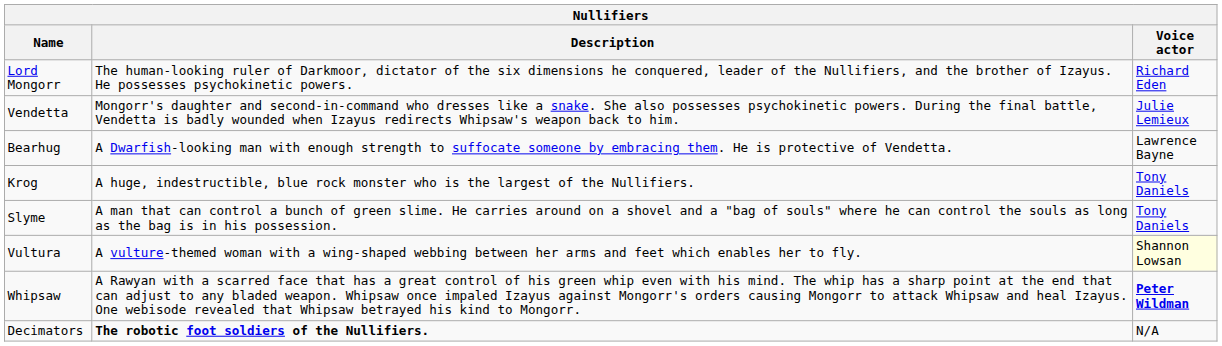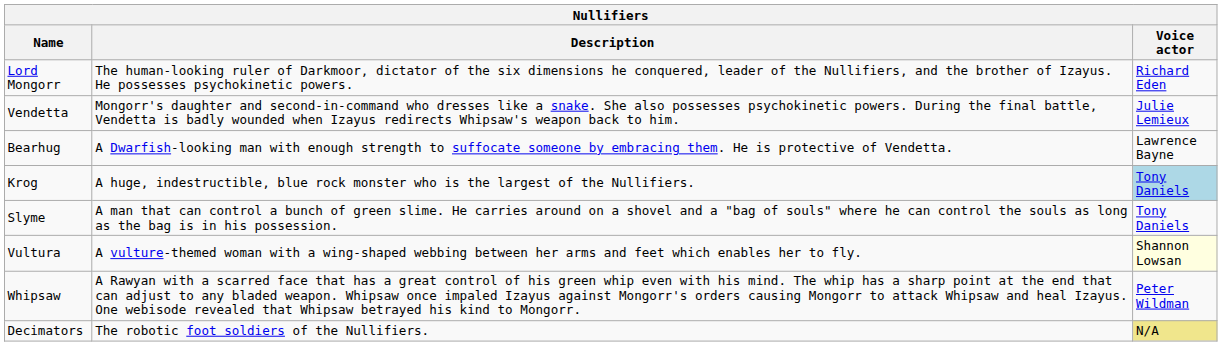(1163, 183) no background -> (1163, 183) lightblue background
(1163, 296) bold -> (1163, 296) normal
(262, 331) bold -> (262, 331) normal
(1147, 331) no background -> (1147, 331) khaki background
